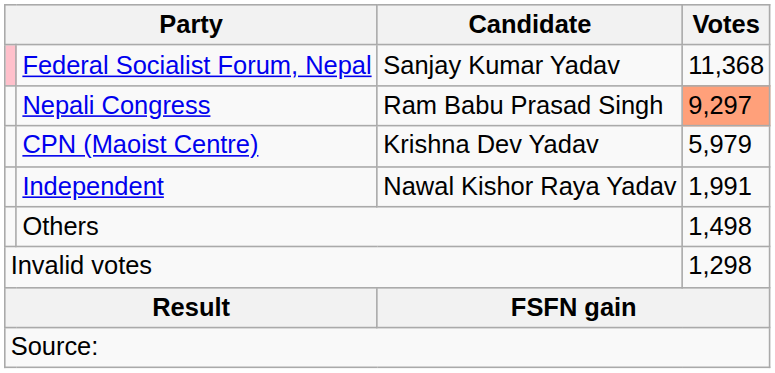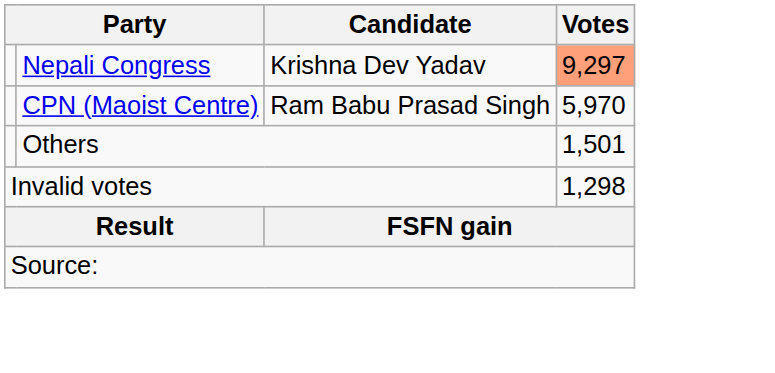- row: (197, 65)
(523, 105) Ram Babu Prasad Singh -> (378, 65) Krishna Dev Yadav
(491, 145) Krishna Dev Yadav -> (410, 105) Ram Babu Prasad Singh
(720, 145) 5,979 -> (594, 105) 5,970
- row: (93, 186)
(720, 226) 1,498 -> (594, 145) 1,501
